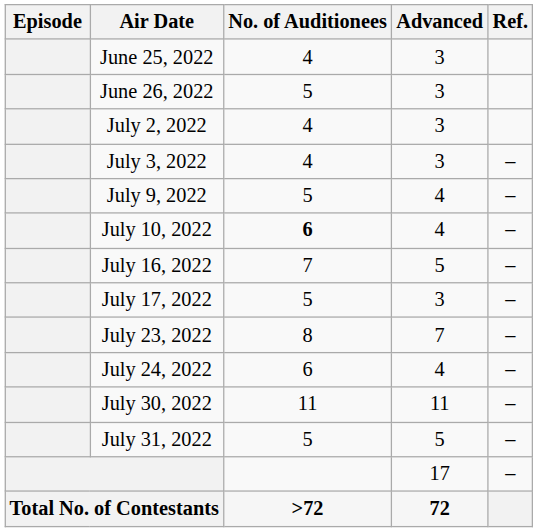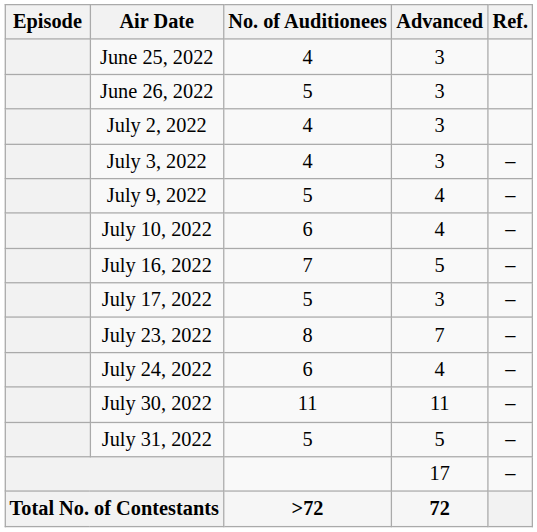(308, 230) bold -> (308, 230) normal
